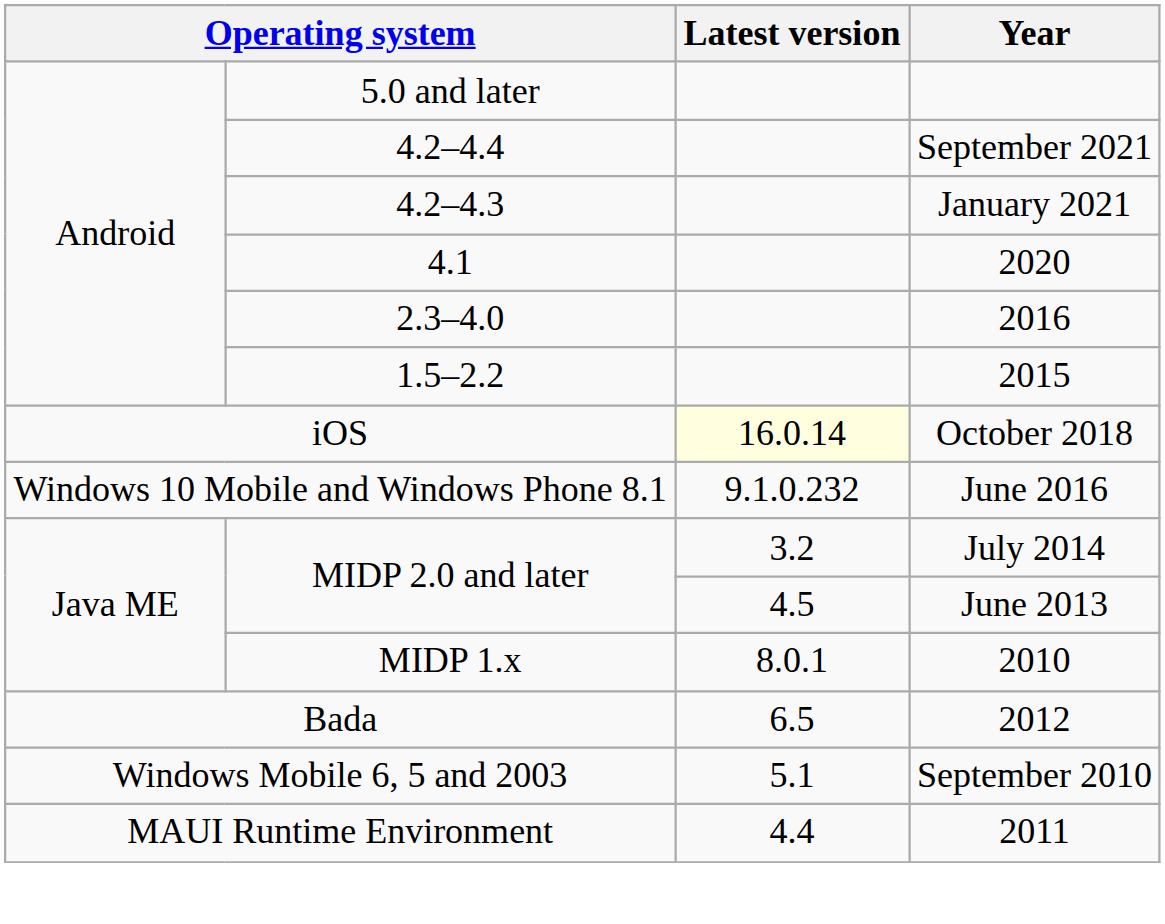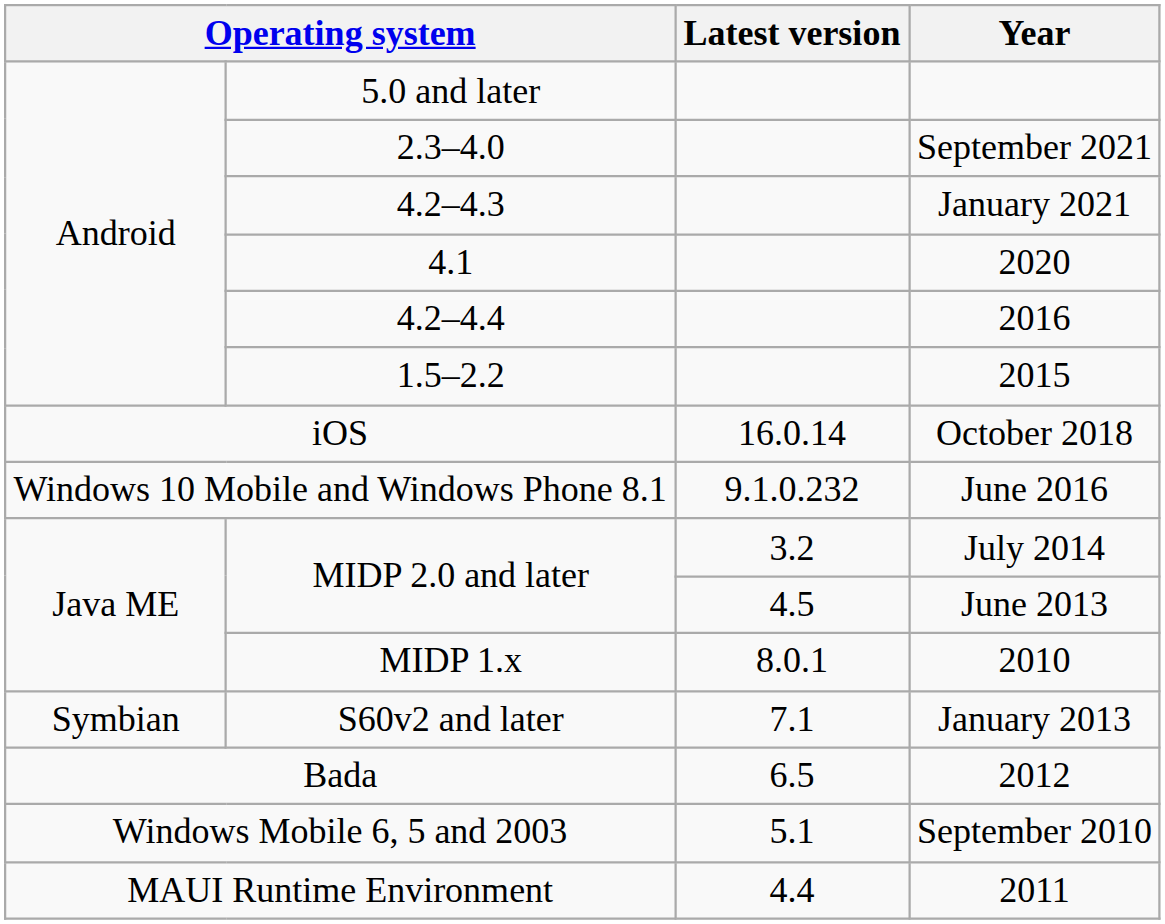(450, 147) 4.2–4.4 -> (451, 147) 2.3–4.0
(450, 318) 2.3–4.0 -> (451, 318) 4.2–4.4
(792, 432) lightyellow background -> (792, 432) no background
+ row: (1034, 718)
